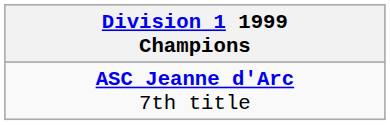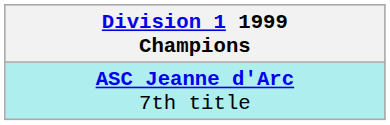(195, 91) no background -> (195, 91) paleturquoise background
